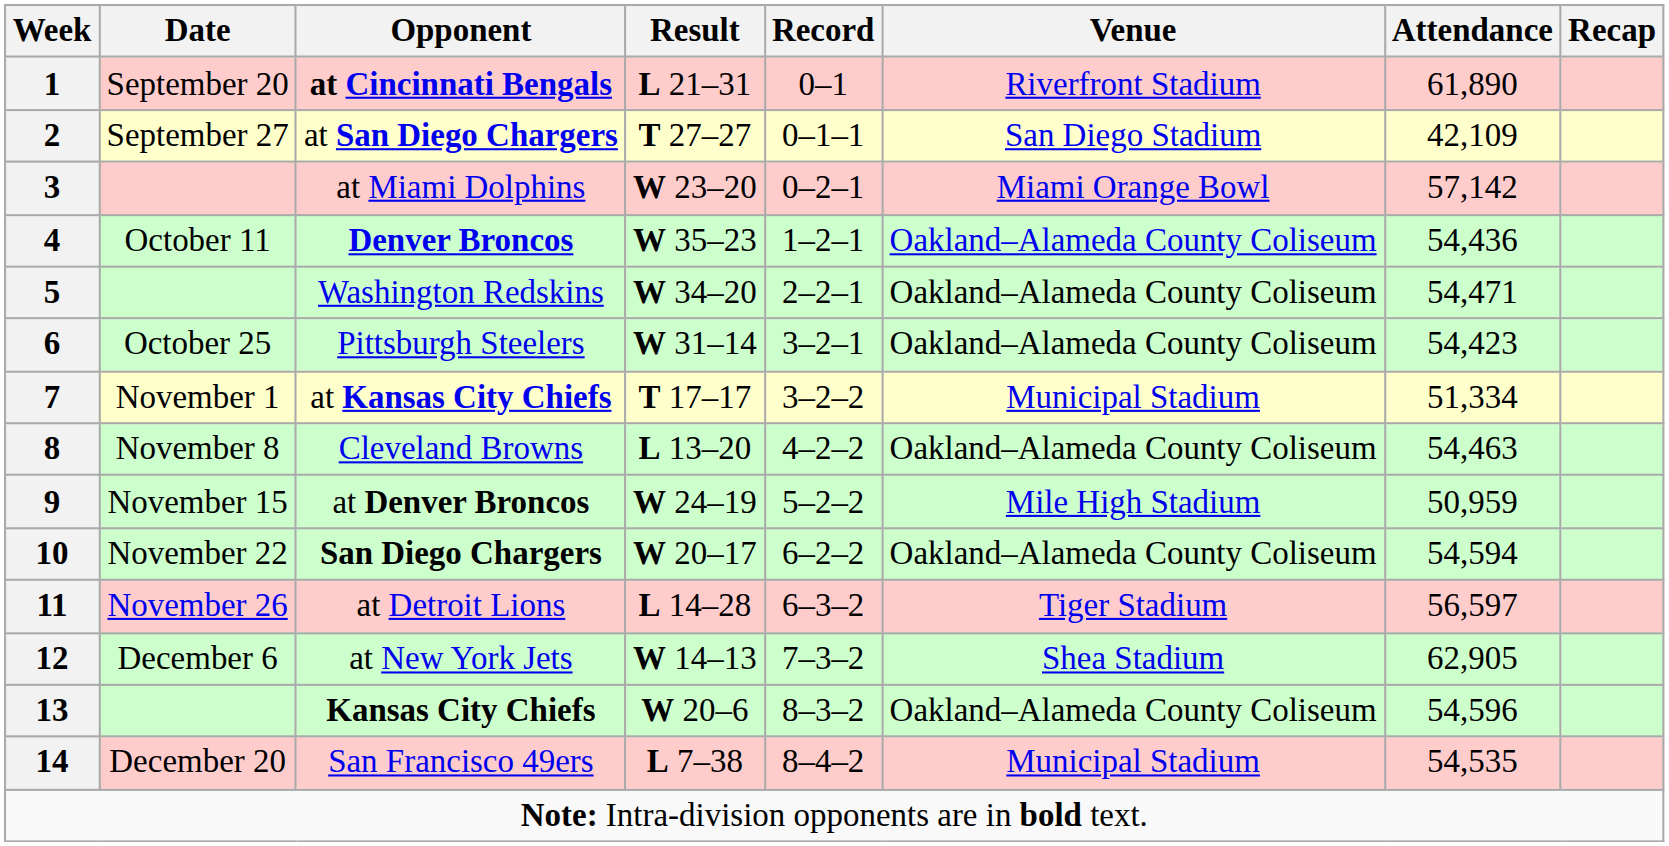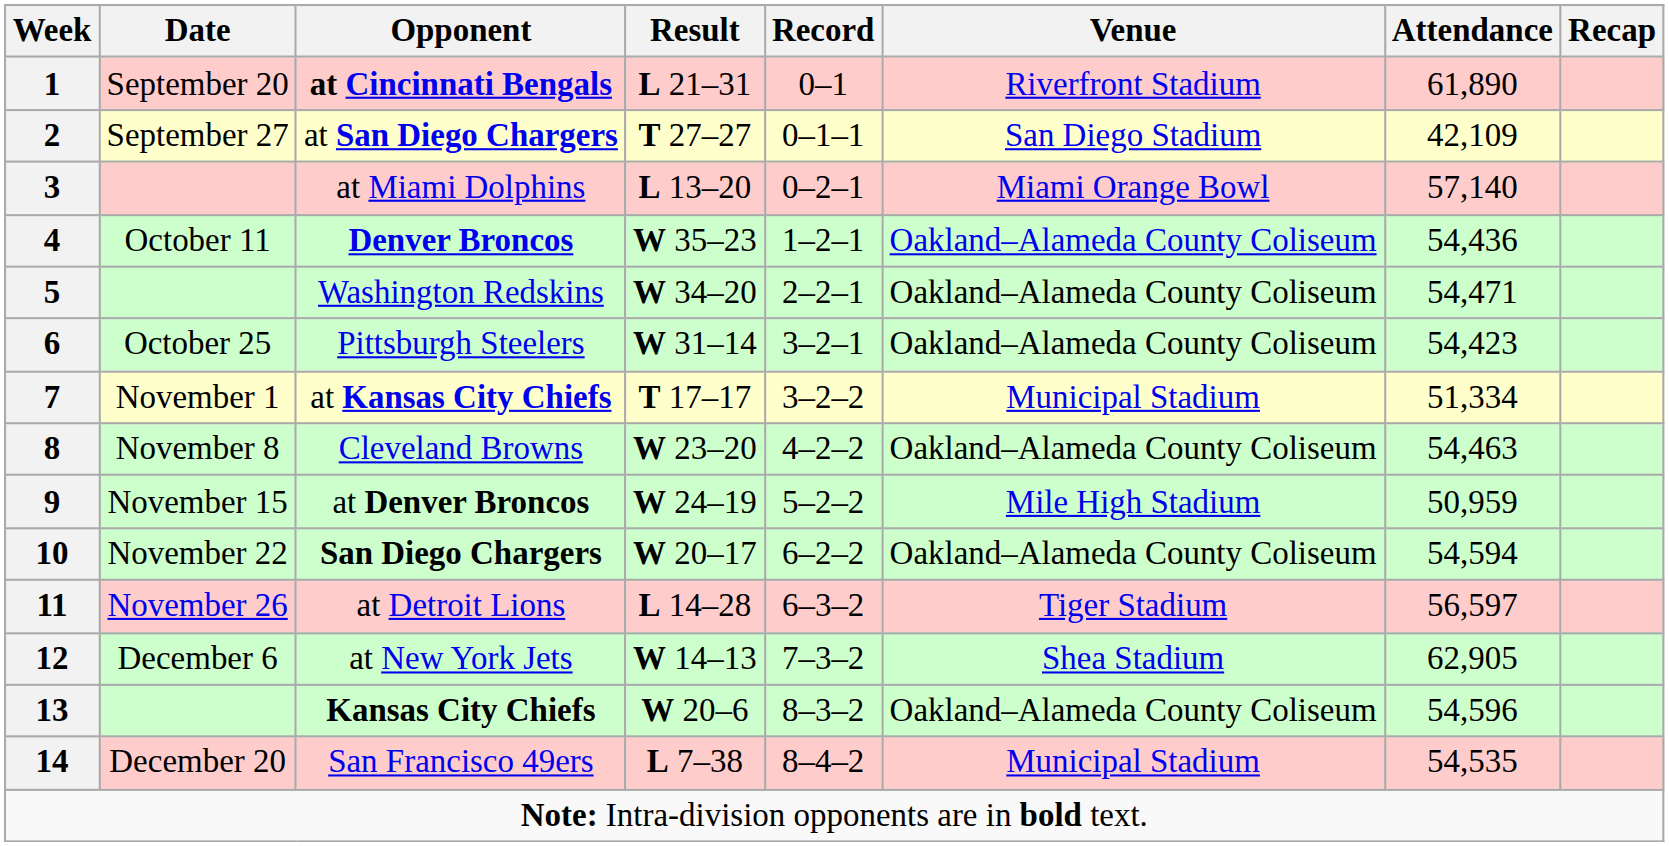(695, 187) W 23–20 -> (695, 187) L 13–20
(1472, 187) 57,142 -> (1472, 187) 57,140
(695, 448) L 13–20 -> (695, 448) W 23–20
